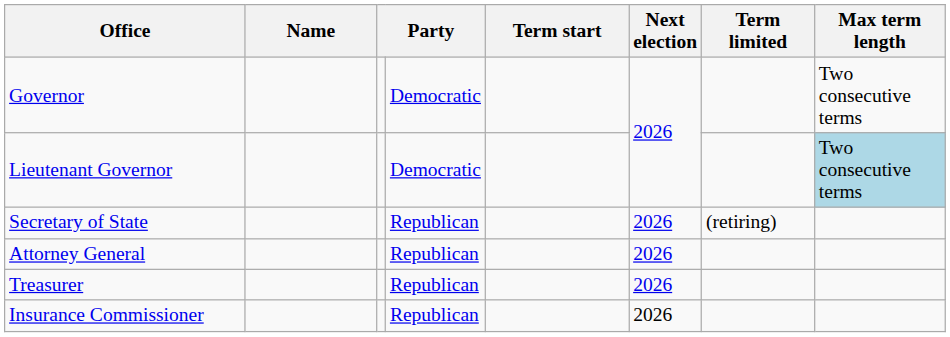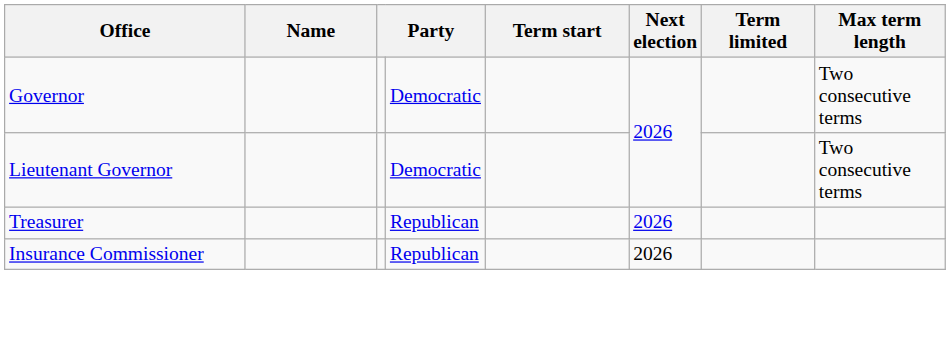(865, 169) lightblue background -> (865, 169) no background
- row: (78, 222)
- row: (77, 253)
